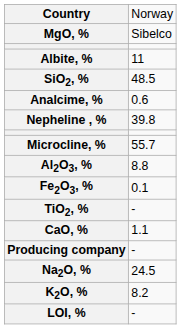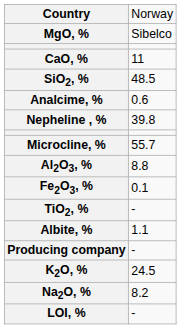(66, 59) Albite, % -> (66, 59) CaO, %
(66, 230) CaO, % -> (66, 230) Albite, %
(66, 271) Na2O, % -> (66, 271) K2O, %
(66, 293) K2O, % -> (66, 293) Na2O, %
